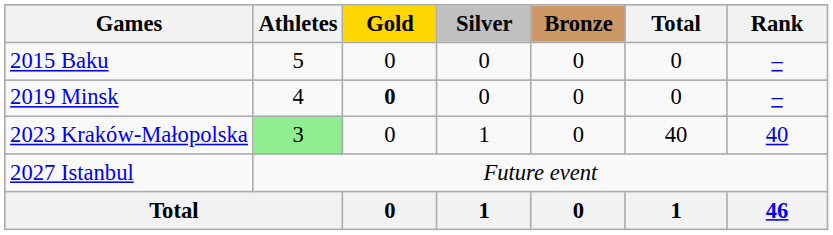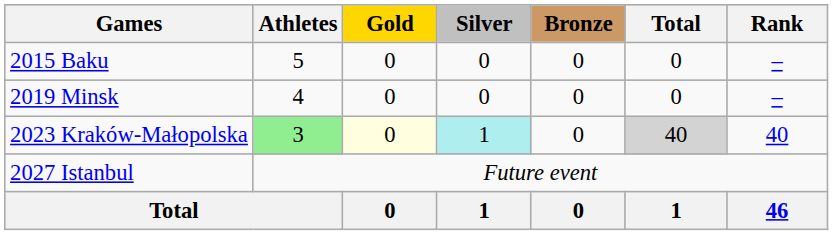(390, 98) bold -> (390, 98) normal
(390, 135) no background -> (390, 135) lightyellow background
(484, 135) no background -> (484, 135) paleturquoise background
(676, 135) no background -> (676, 135) lightgrey background
